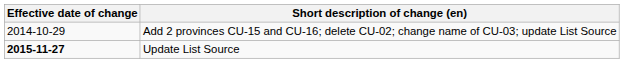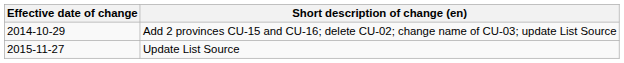(36, 49) bold -> (36, 49) normal
